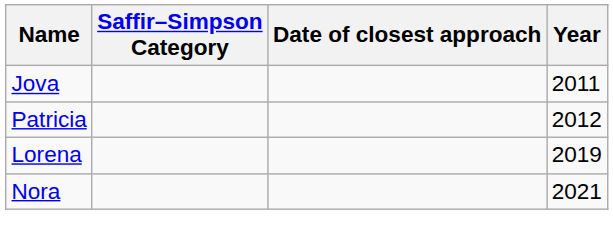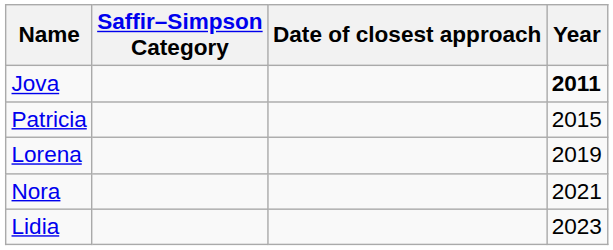(576, 83) normal -> (576, 83) bold
(577, 119) 2012 -> (577, 119) 2015
+ row: (35, 226)
